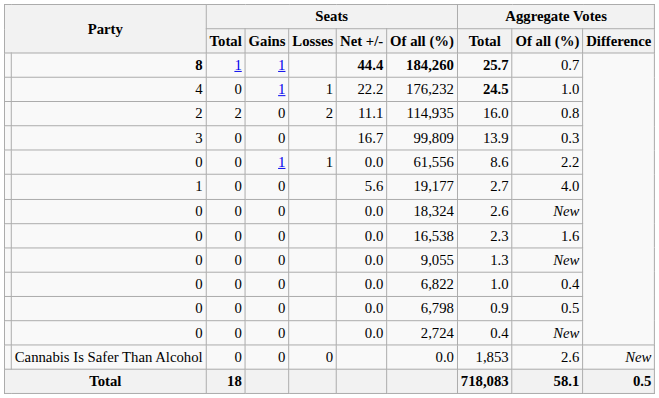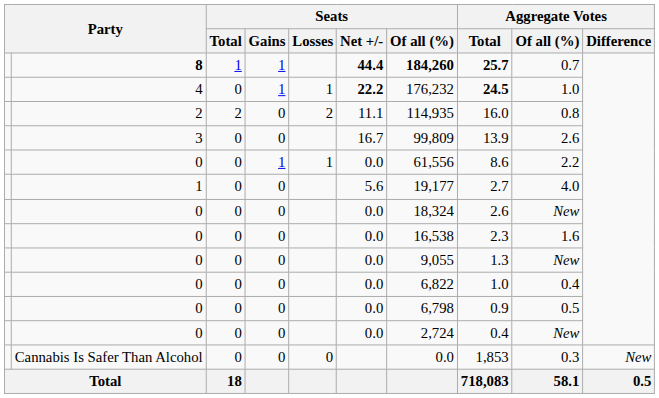(370, 89) normal -> (370, 89) bold
(570, 138) 0.3 -> (570, 138) 2.6
(570, 357) 2.6 -> (570, 357) 0.3
